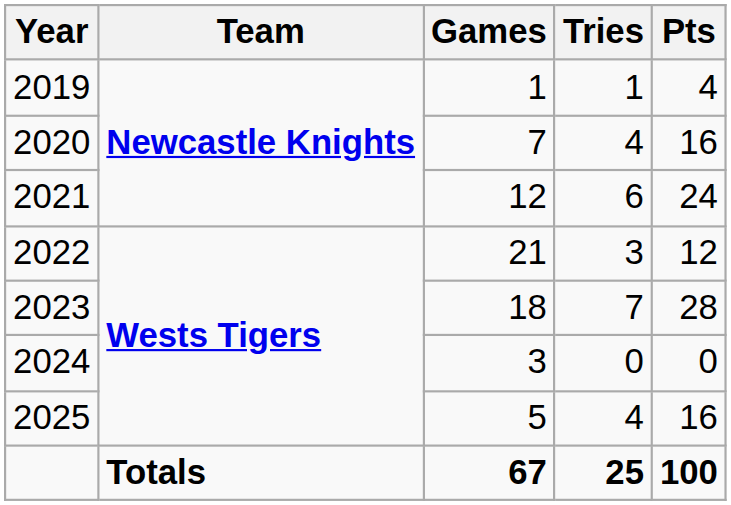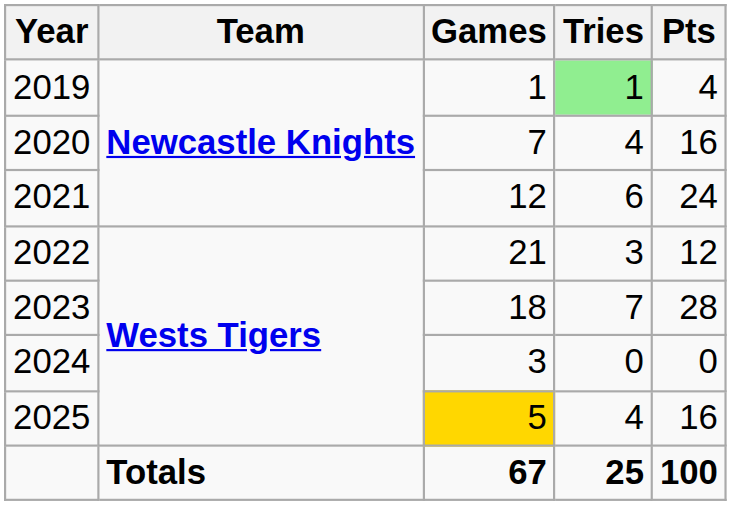(634, 87) no background -> (634, 87) lightgreen background
(537, 417) no background -> (537, 417) gold background
